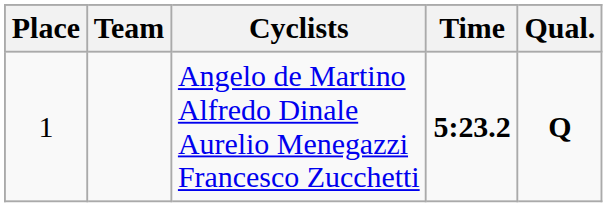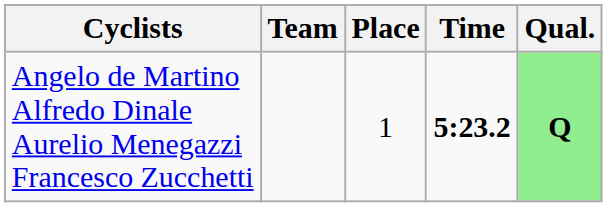columns swapped: (46, 28) <-> (299, 28)
(560, 126) no background -> (560, 126) lightgreen background
